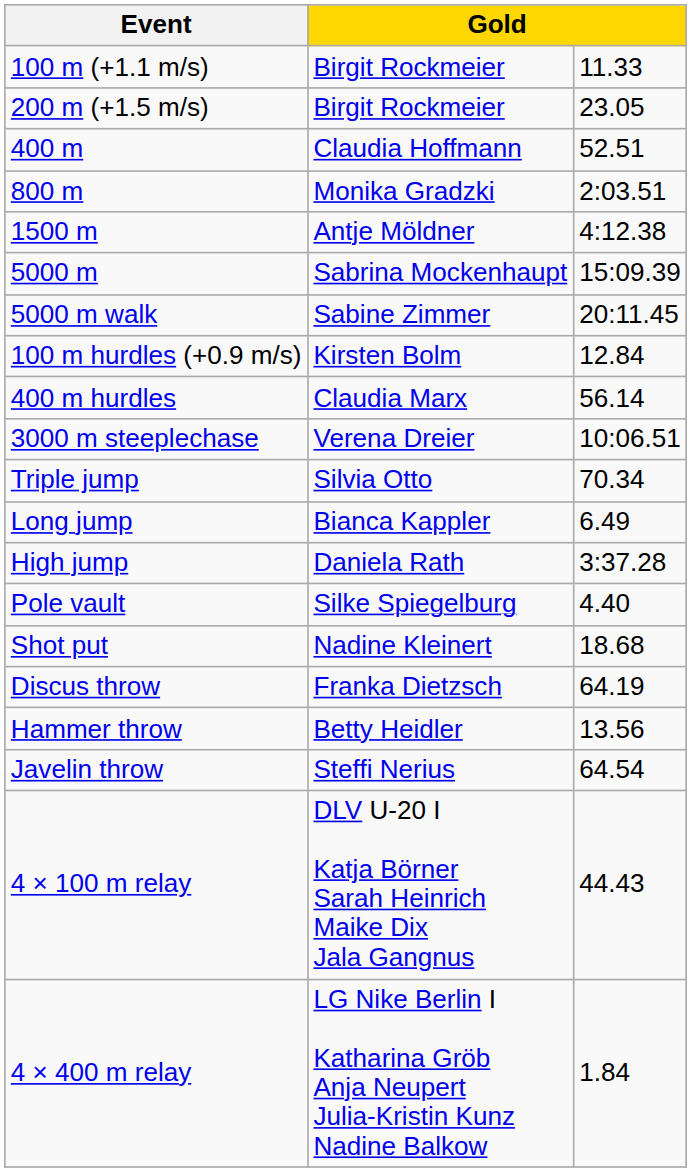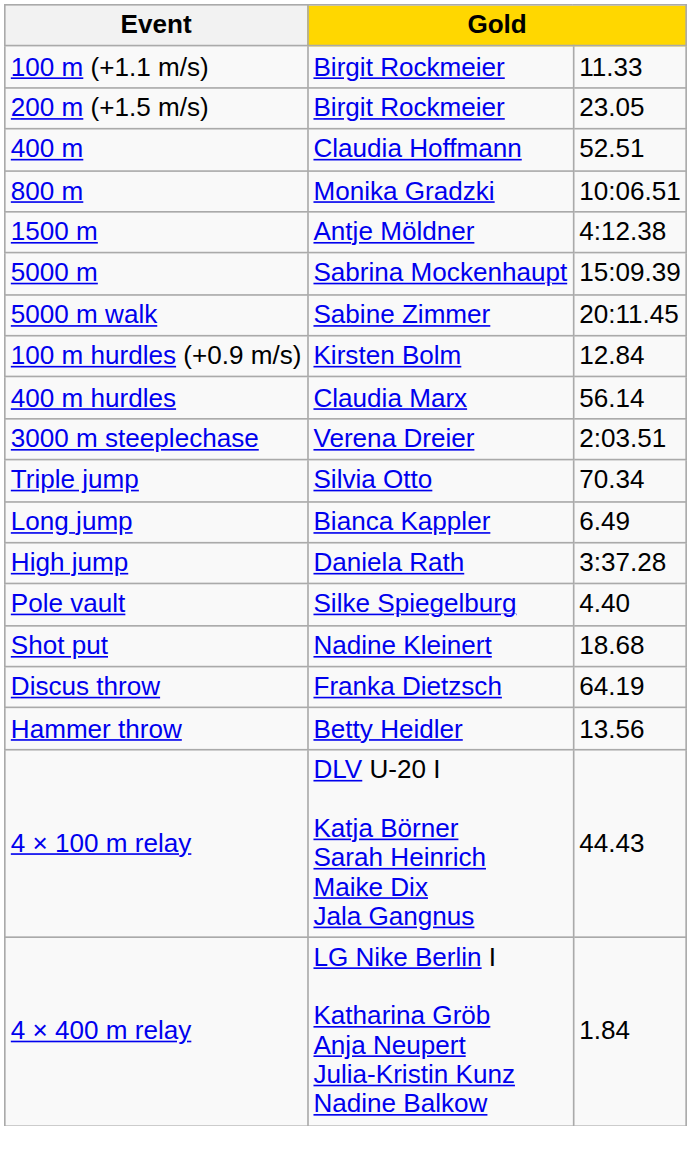(623, 190) 2:03.51 -> (630, 190) 10:06.51
(630, 438) 10:06.51 -> (623, 438) 2:03.51
- row: (87, 769)
